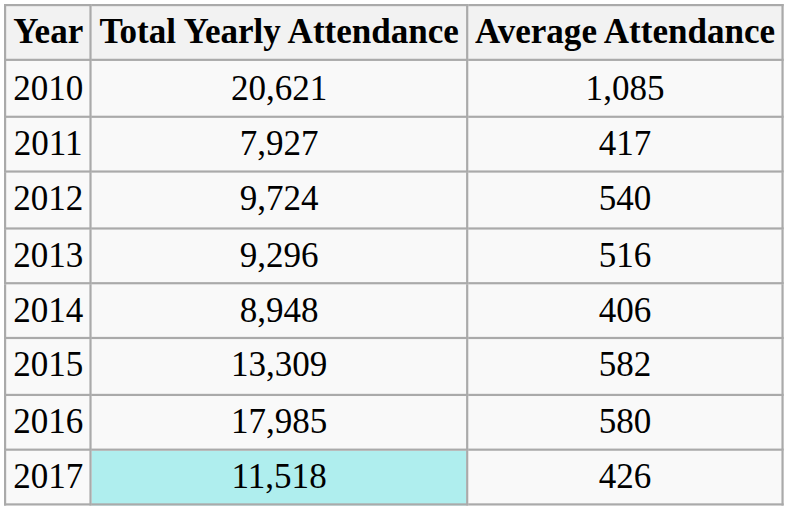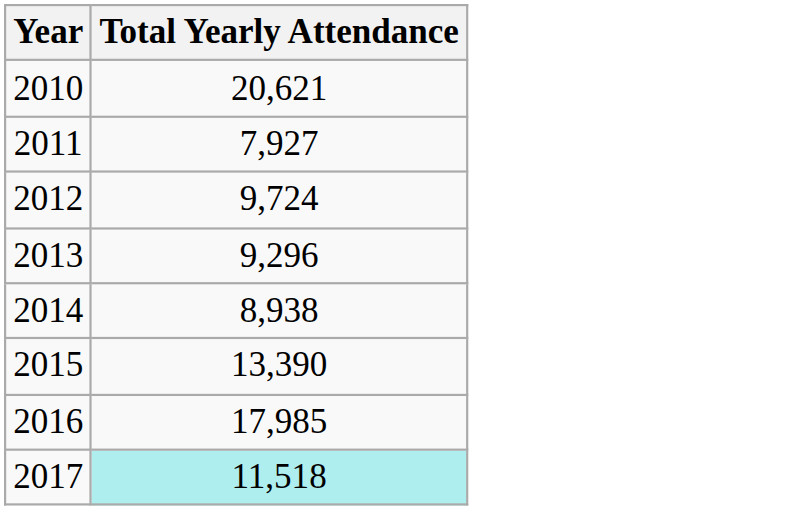- column: (625, 32)
(279, 310) 8,948 -> (279, 310) 8,938
(279, 365) 13,309 -> (279, 365) 13,390
